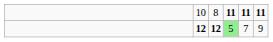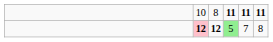(201, 28) no background -> (201, 28) pink background
(261, 28) 9 -> (261, 28) 8
